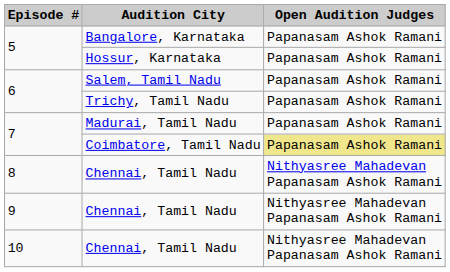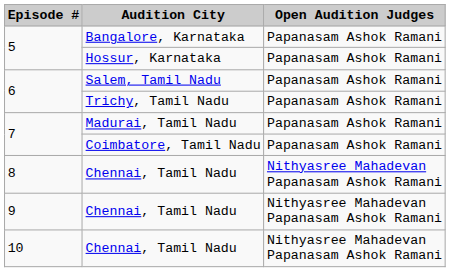(355, 145) khaki background -> (355, 145) no background
